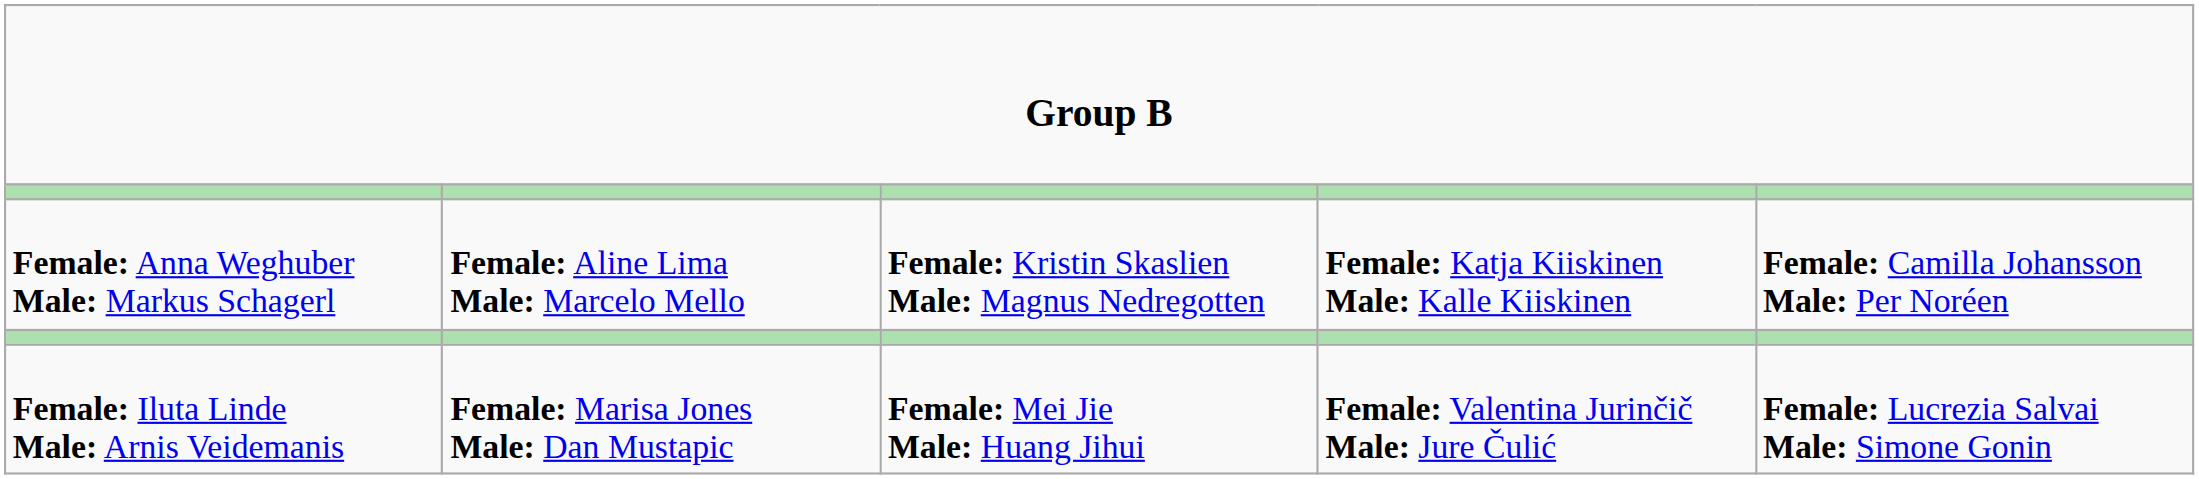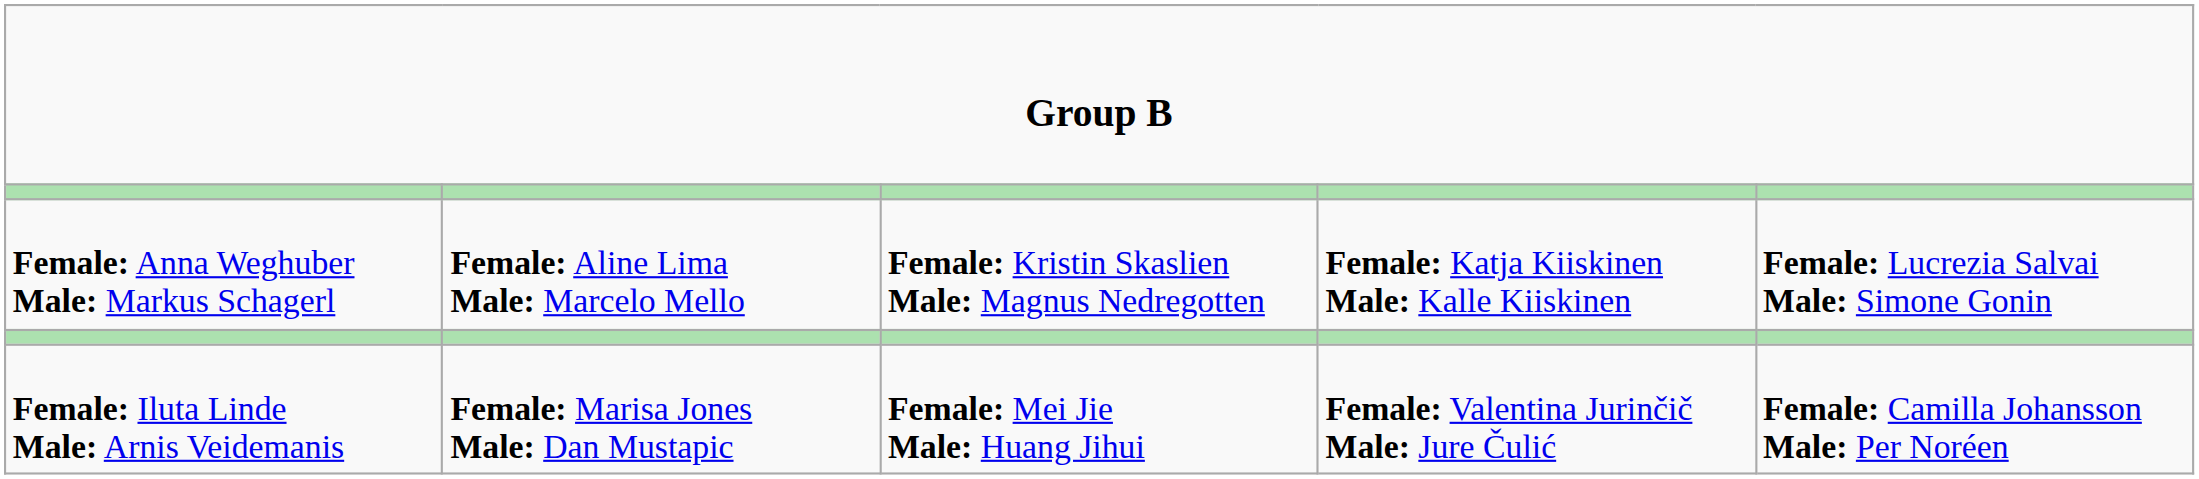(1952, 282) Female: Camilla Johansson Male: Per Noréen -> (1931, 282) Female: Lucrezia Salvai Male: Simone Gonin
(1931, 427) Female: Lucrezia Salvai Male: Simone Gonin -> (1952, 427) Female: Camilla Johansson Male: Per Noréen
